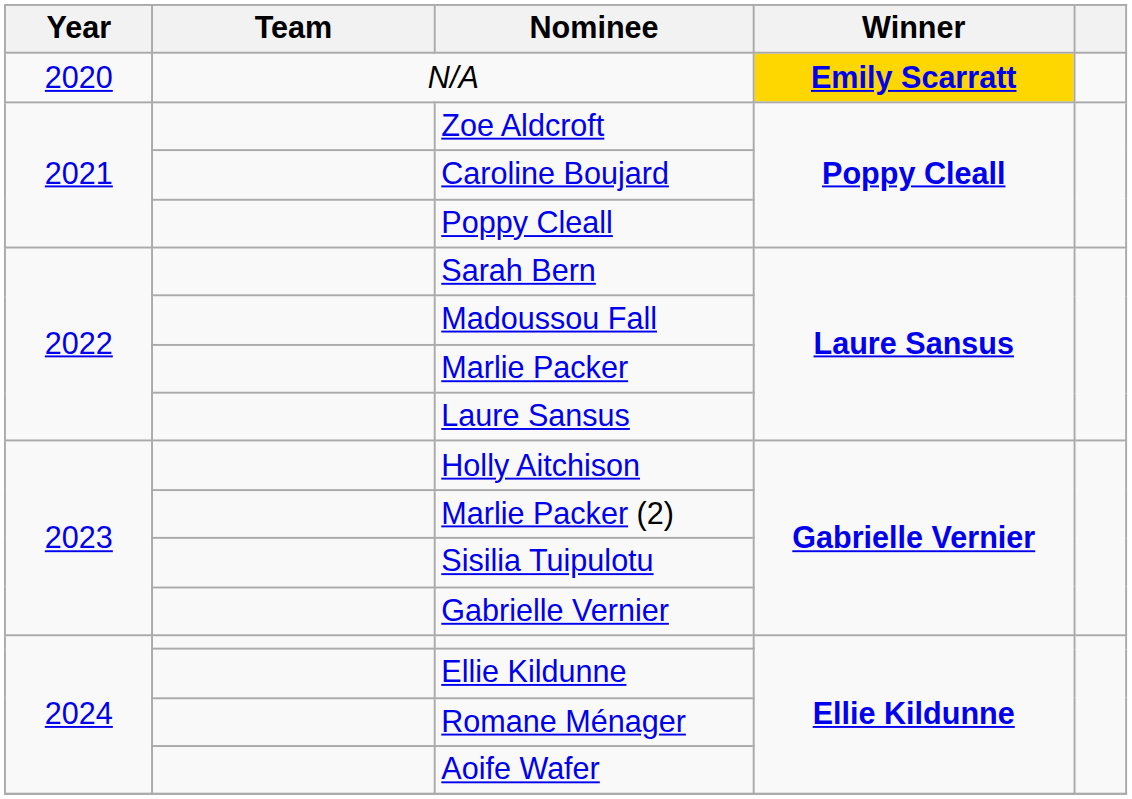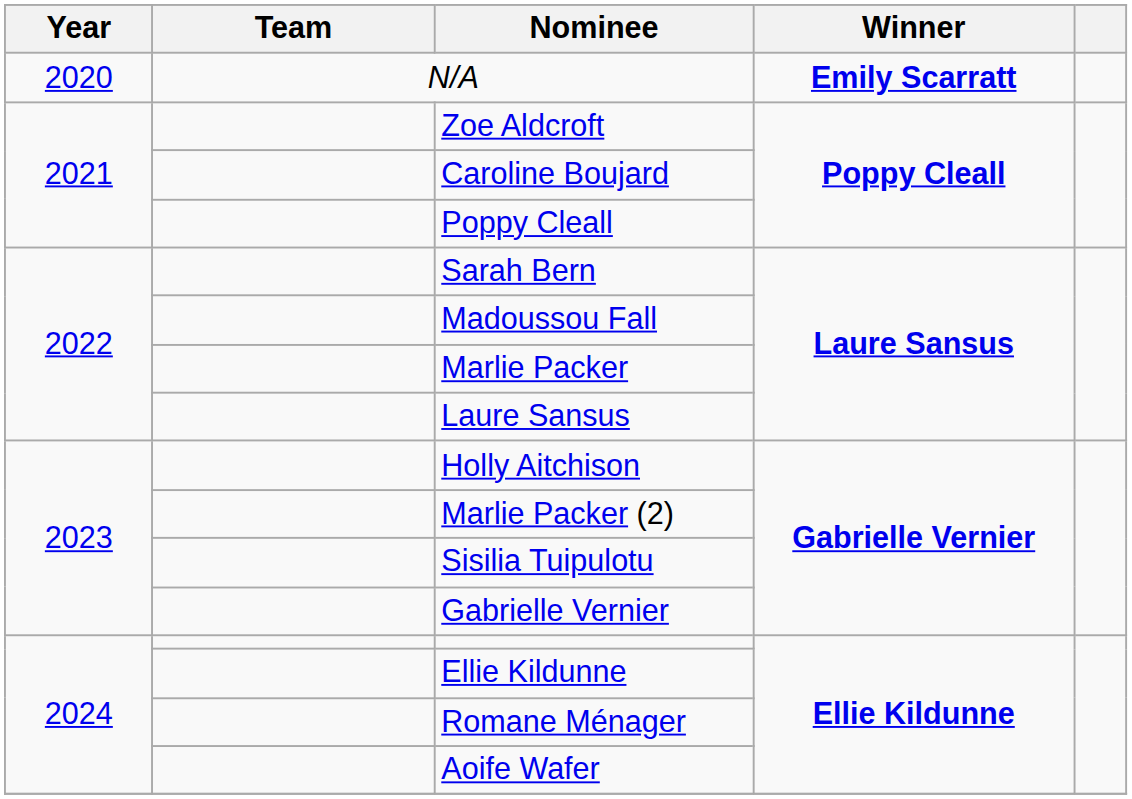(914, 77) gold background -> (914, 77) no background
